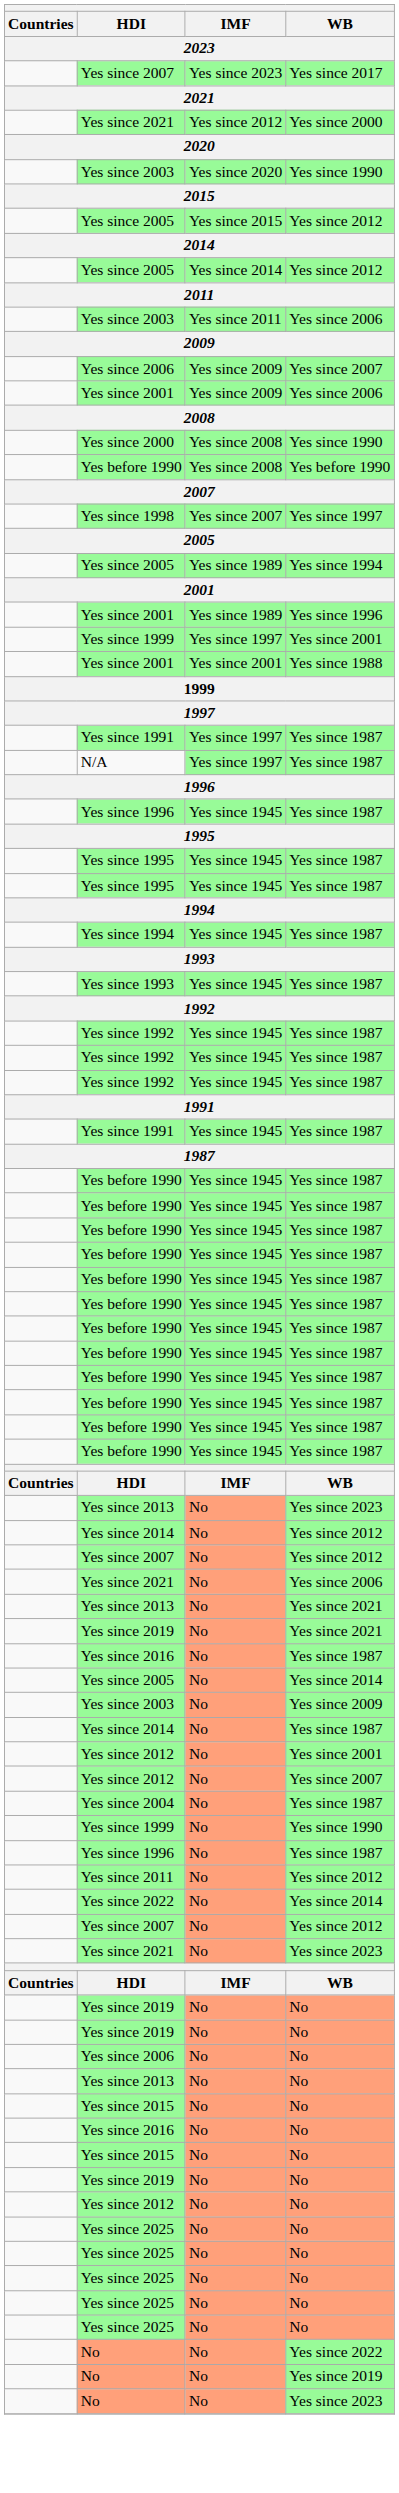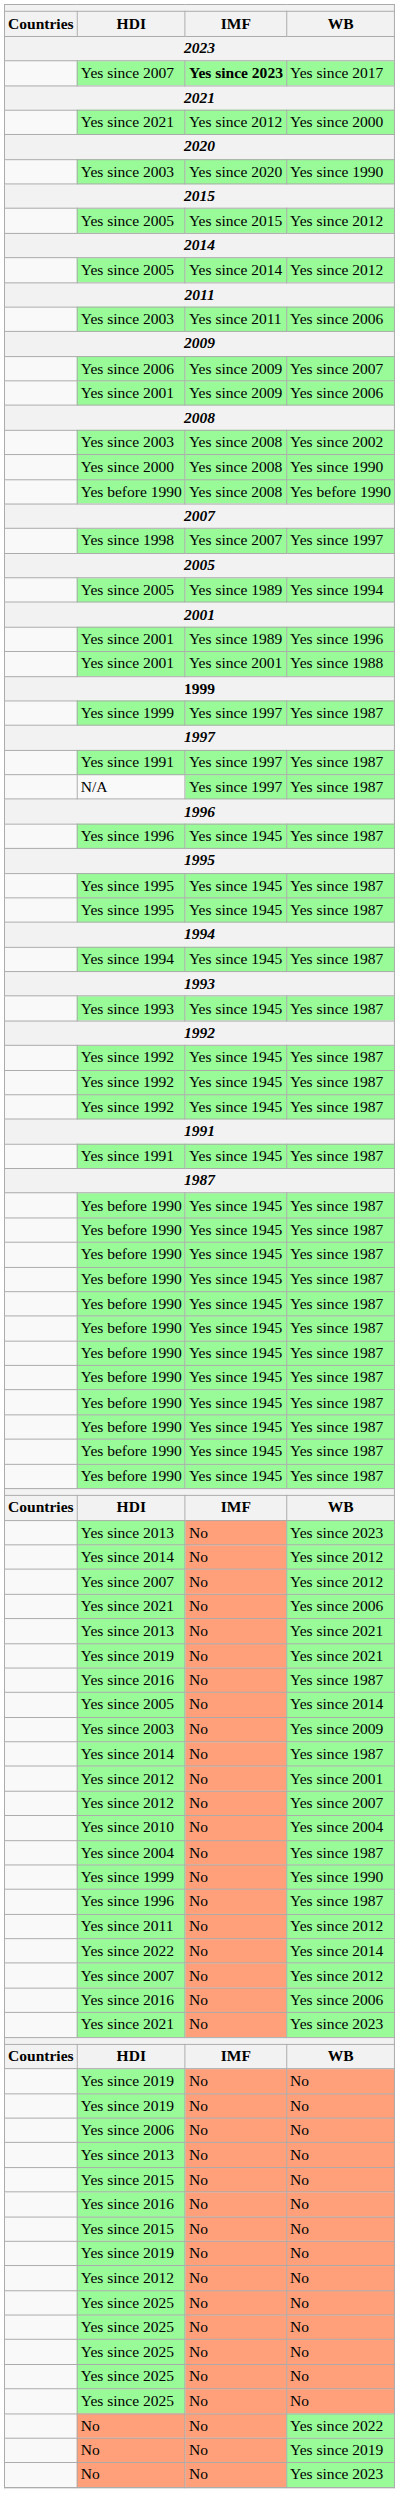(236, 73) normal -> (236, 73) bold
+ row: (127, 442)
- row: (127, 639)
+ row: (127, 713)
+ row: (127, 1827)
+ row: (127, 2000)
